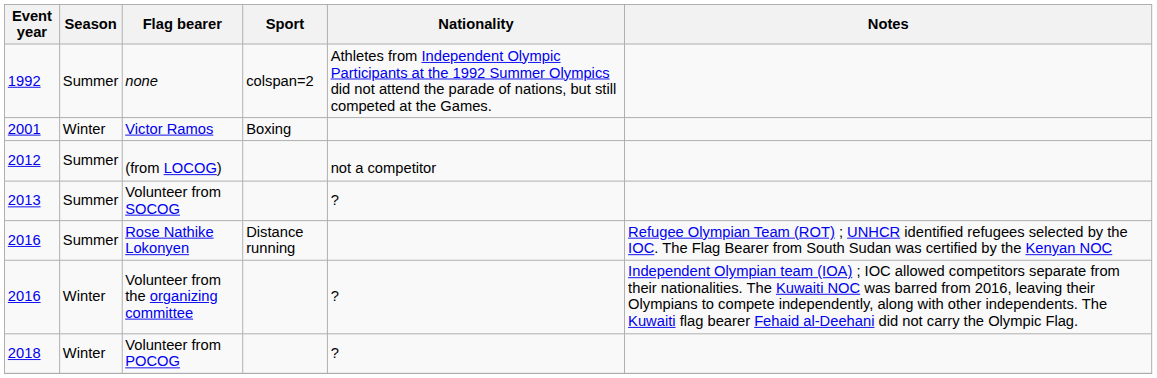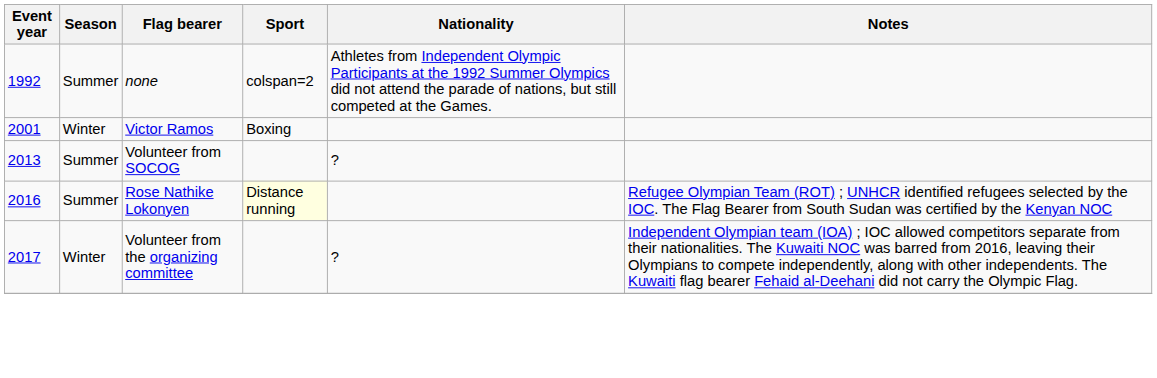- row: (173, 169)
(275, 240) no background -> (275, 200) lightyellow background
(24, 297) 2016 -> (24, 257) 2017
- row: (173, 353)
